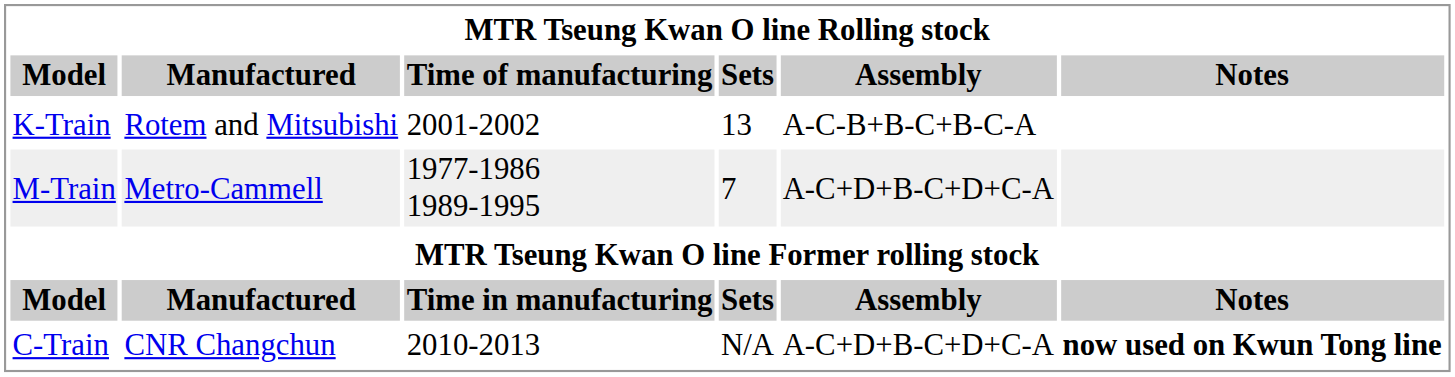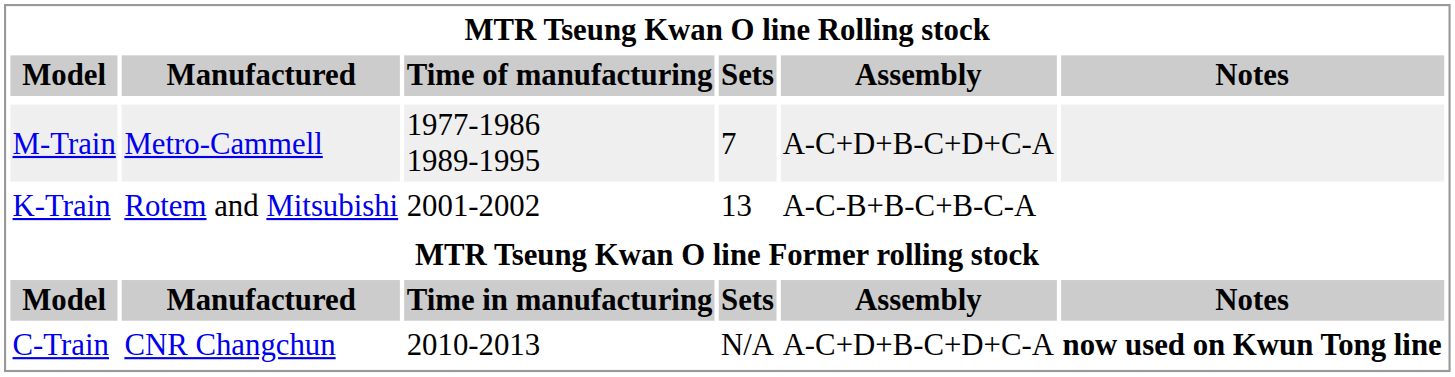rows swapped: (64, 187) <-> (62, 124)
